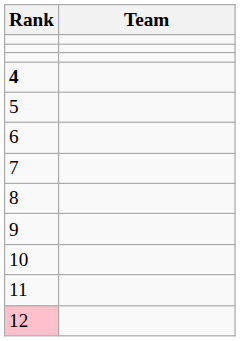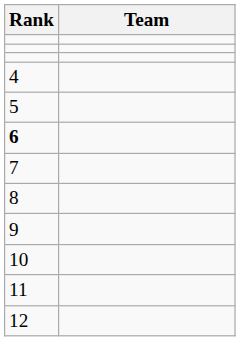(14, 76) bold -> (14, 76) normal
(14, 137) normal -> (14, 137) bold
(19, 320) pink background -> (19, 320) no background
